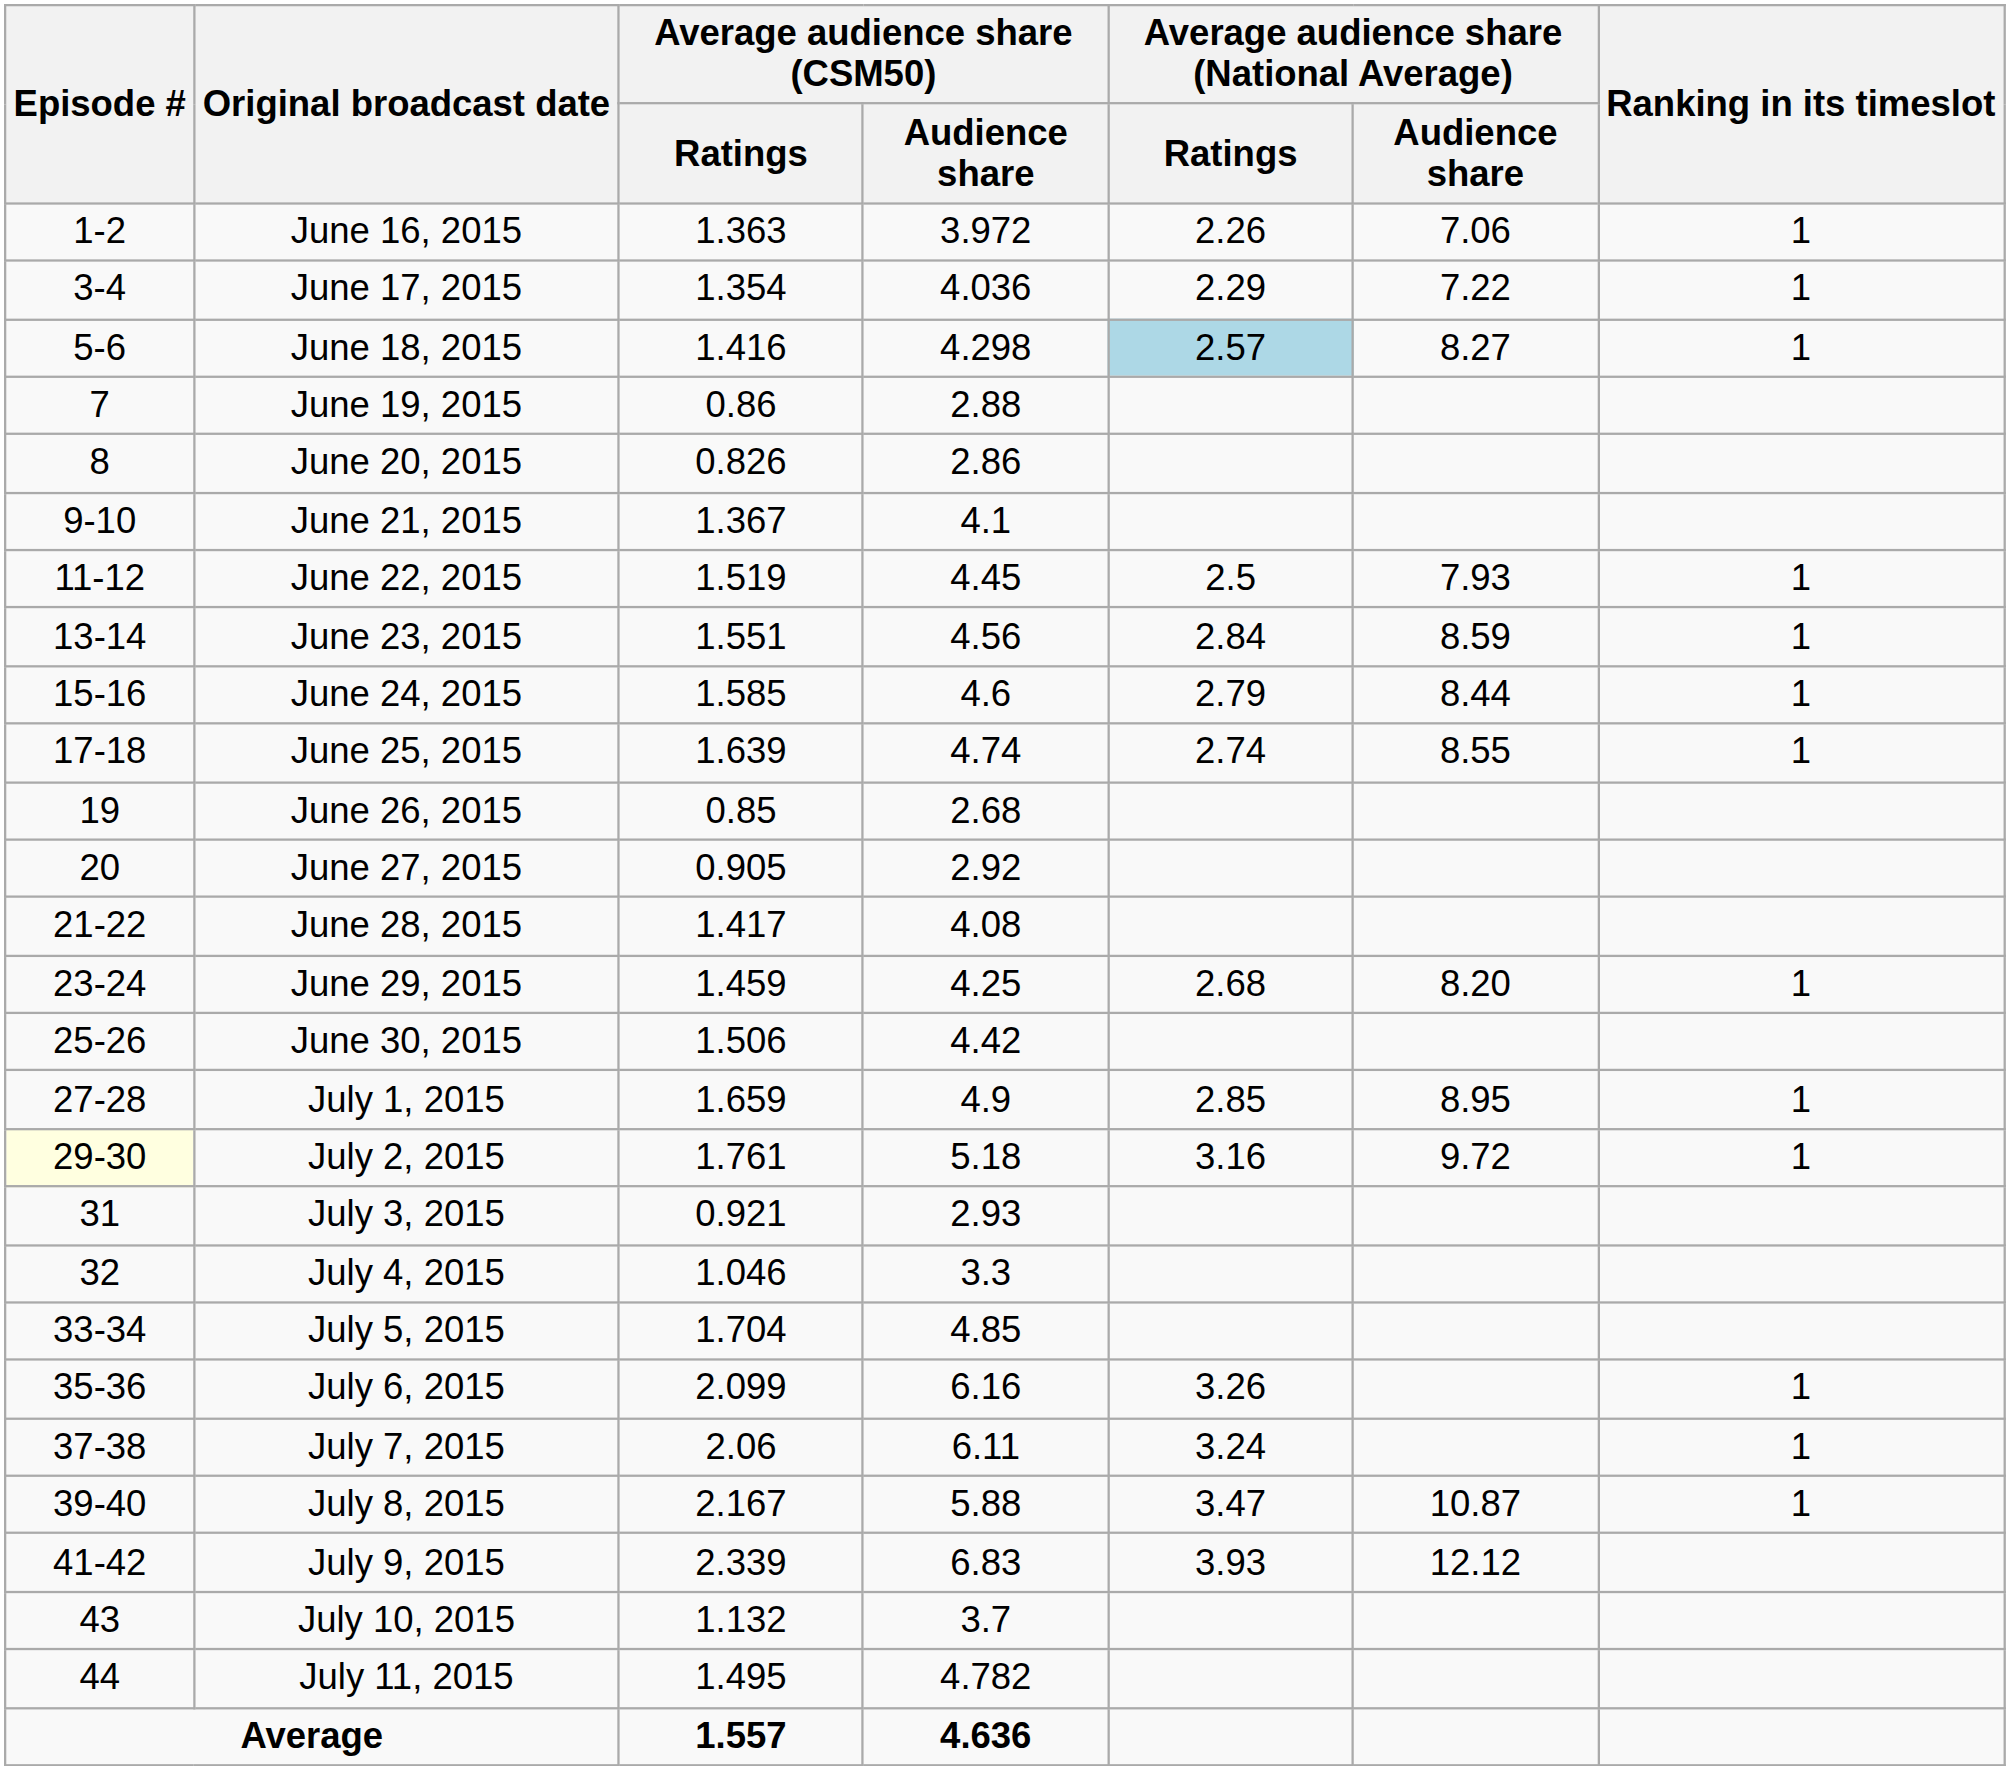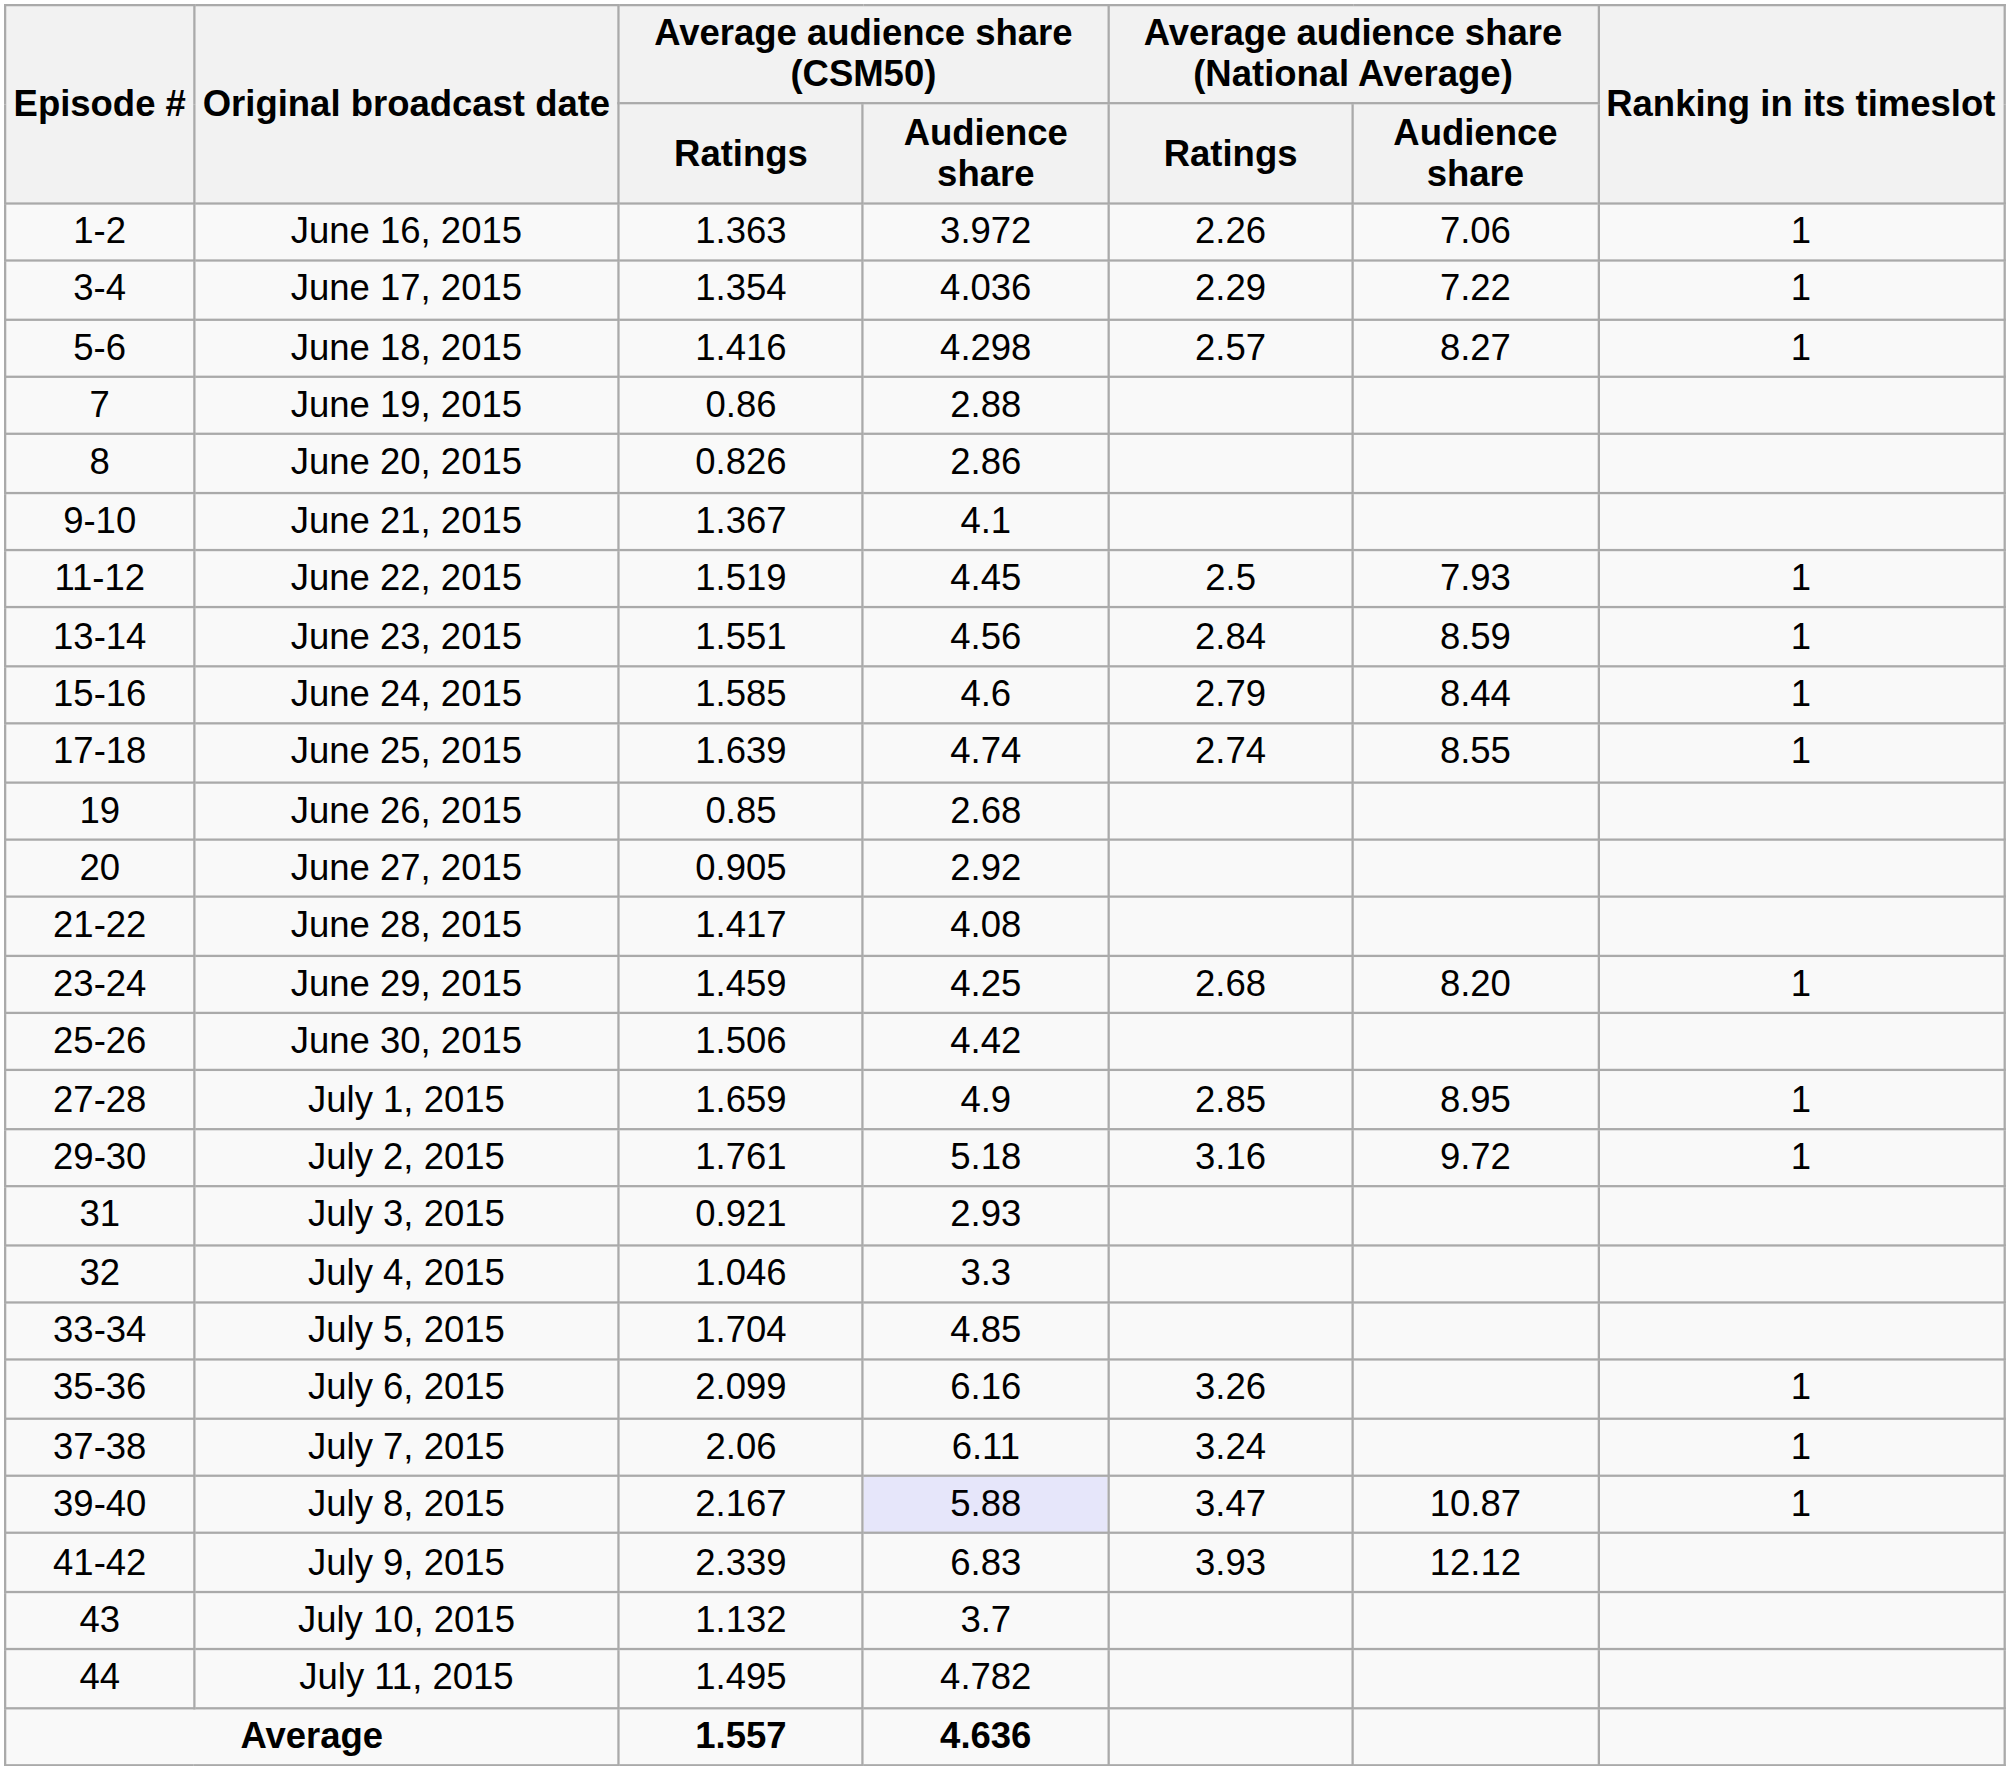(1231, 346) lightblue background -> (1231, 346) no background
(100, 1156) lightyellow background -> (100, 1156) no background
(986, 1504) no background -> (986, 1504) lavender background
